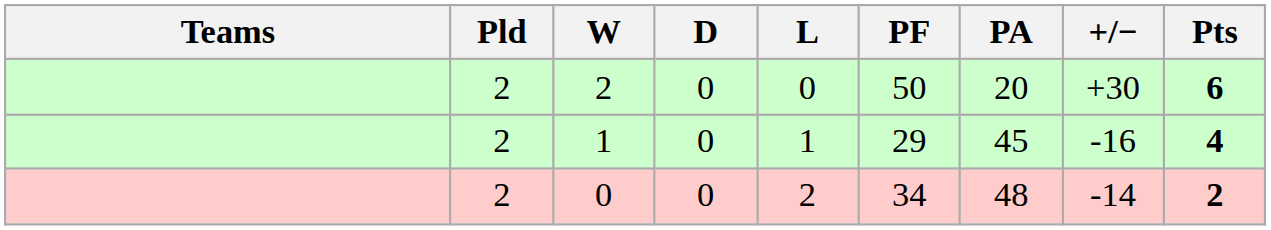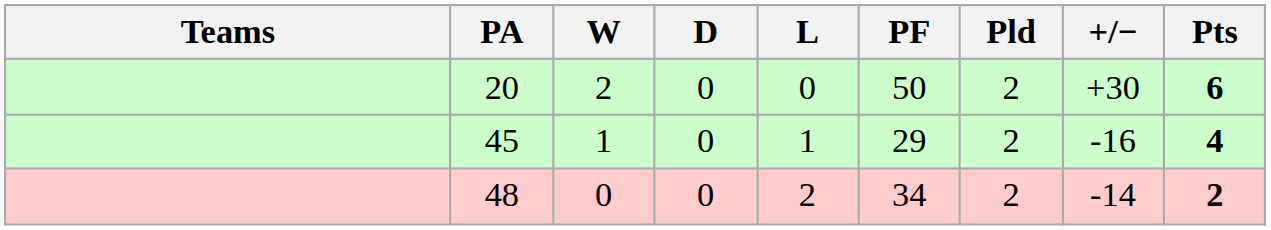columns swapped: (502, 31) <-> (1011, 31)
